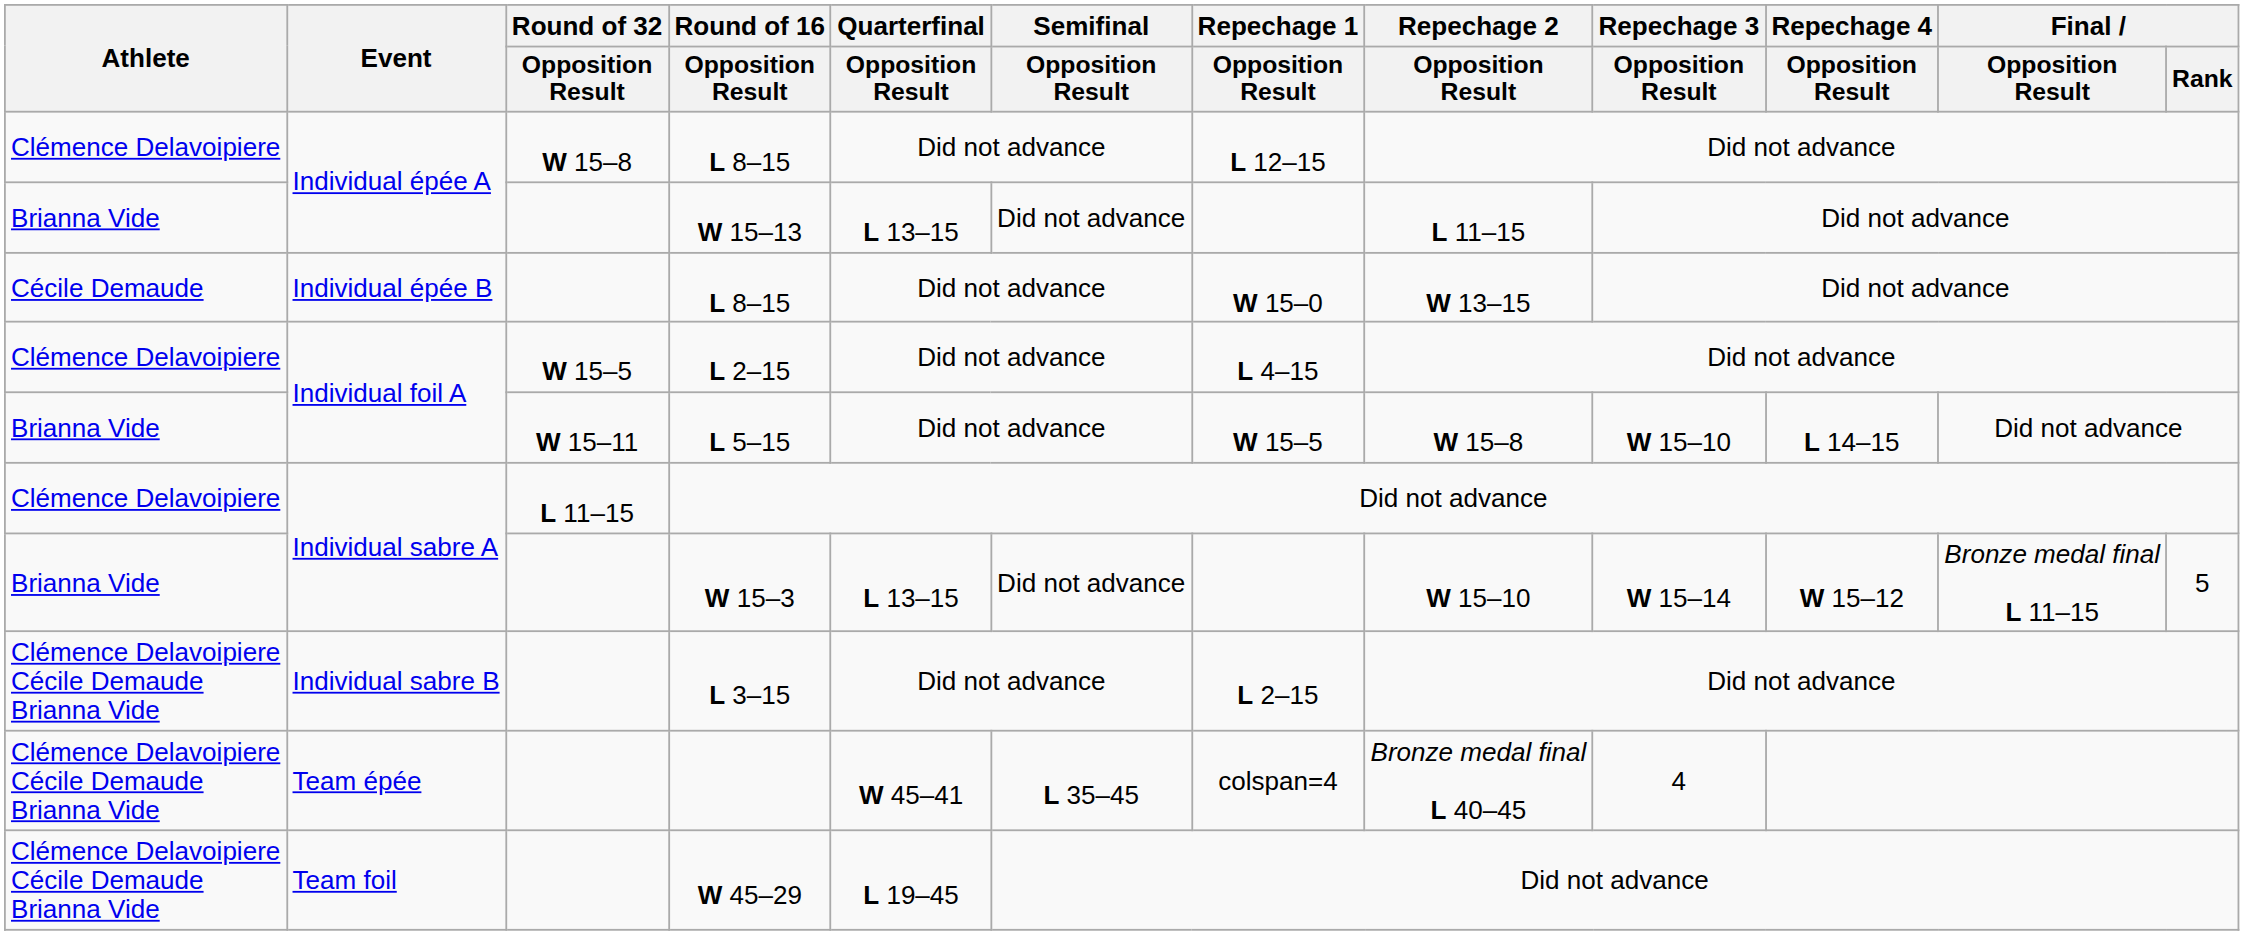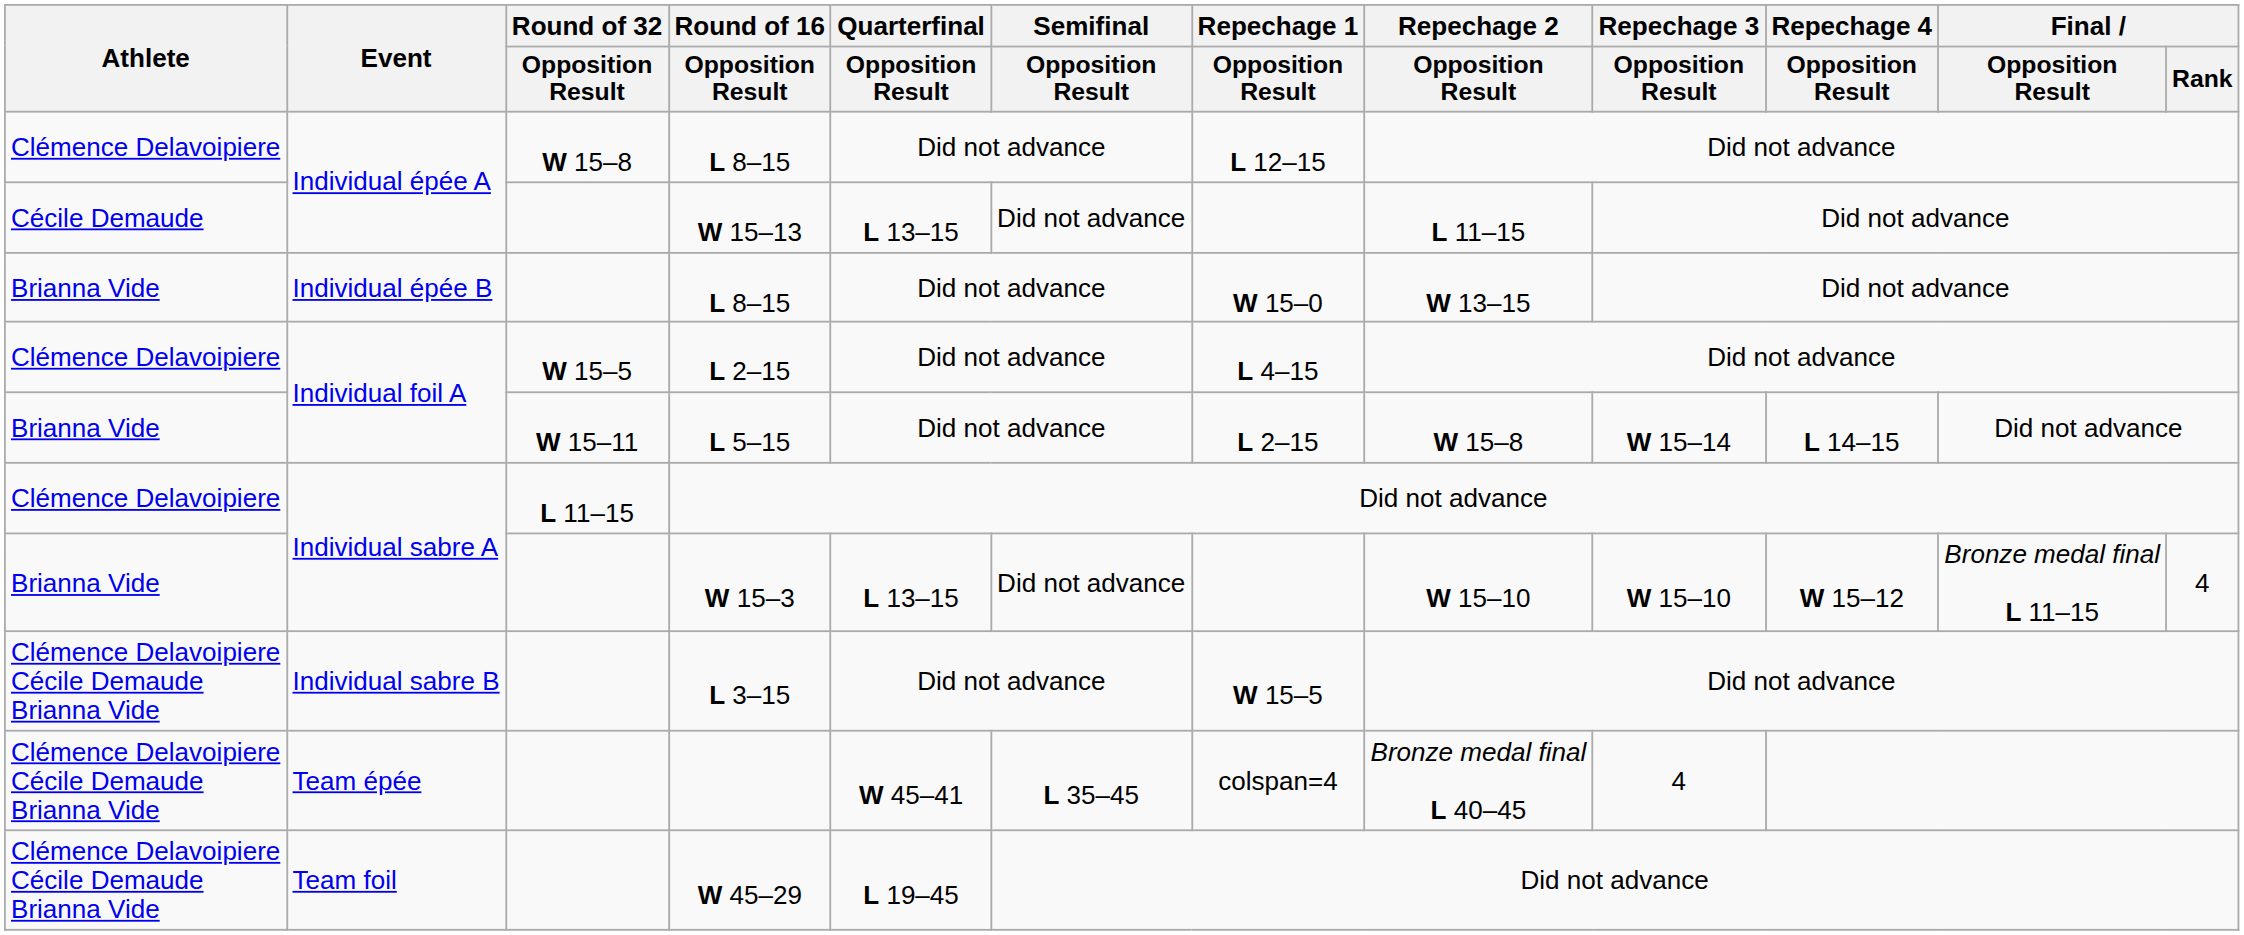(85, 218) Brianna Vide -> (107, 218) Cécile Demaude
(107, 288) Cécile Demaude -> (85, 288) Brianna Vide
(1278, 443) W 15–5 -> (1278, 443) L 2–15
(1679, 443) W 15–10 -> (1679, 443) W 15–14
(1679, 597) W 15–14 -> (1679, 597) W 15–10
(2202, 583) 5 -> (2202, 583) 4
(1278, 696) L 2–15 -> (1278, 696) W 15–5
